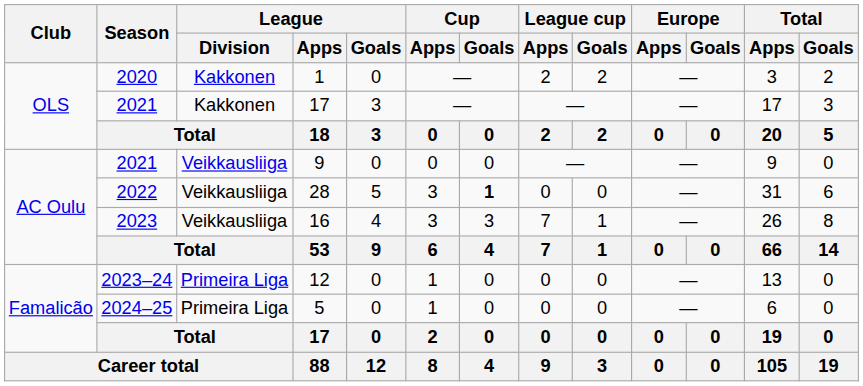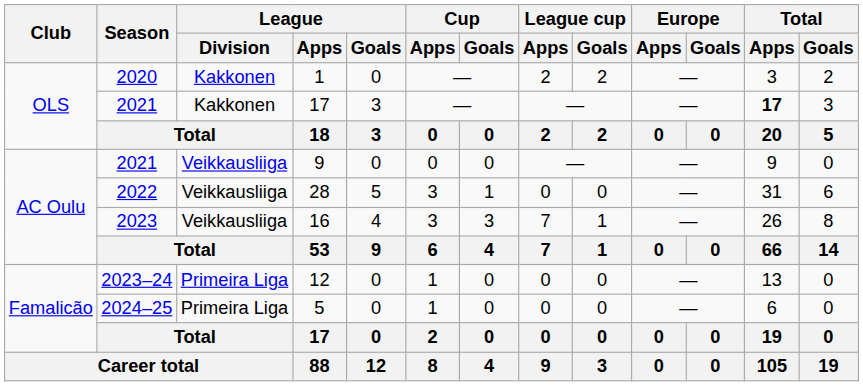(772, 105) normal -> (772, 105) bold
(489, 192) bold -> (489, 192) normal
